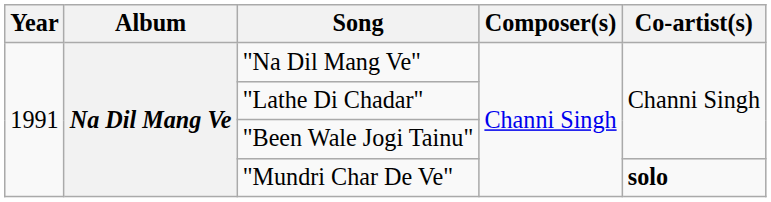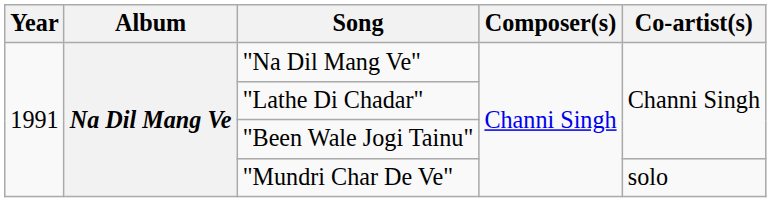(648, 176) bold -> (648, 176) normal
